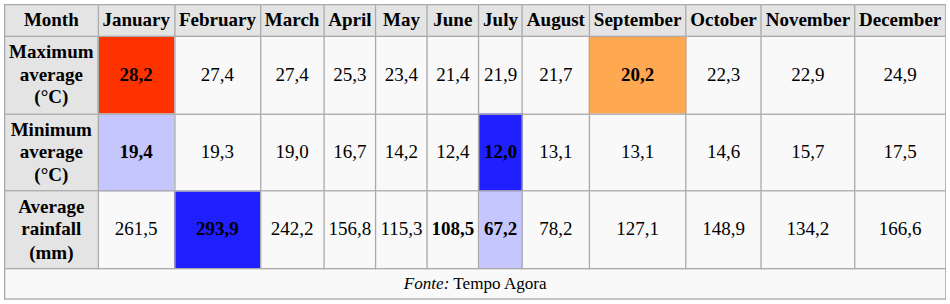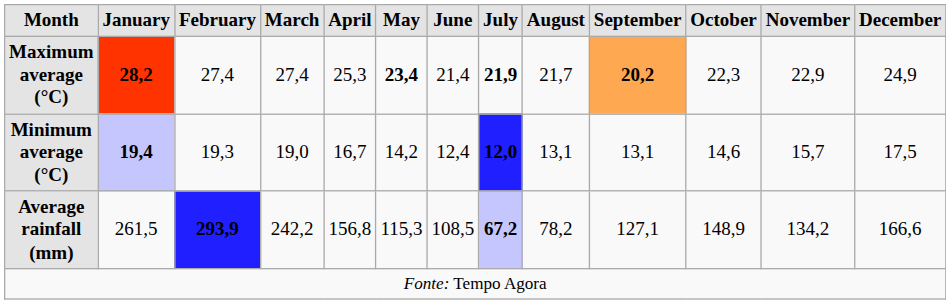(401, 75) normal -> (401, 75) bold
(501, 75) normal -> (501, 75) bold
(453, 229) bold -> (453, 229) normal
